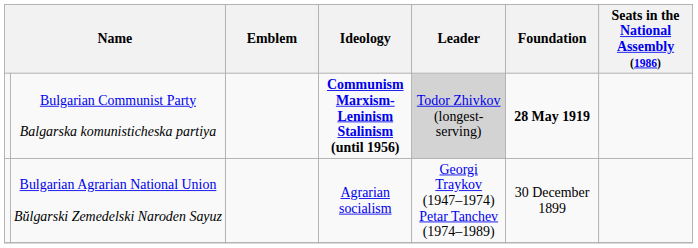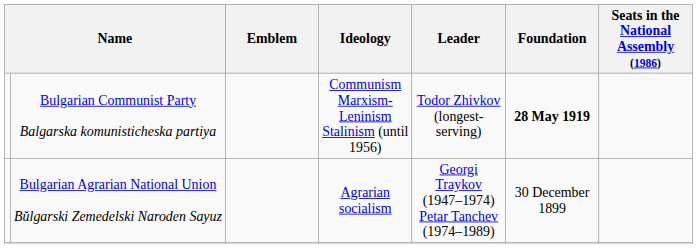(365, 115) bold -> (365, 115) normal
(459, 115) lightgrey background -> (459, 115) no background
